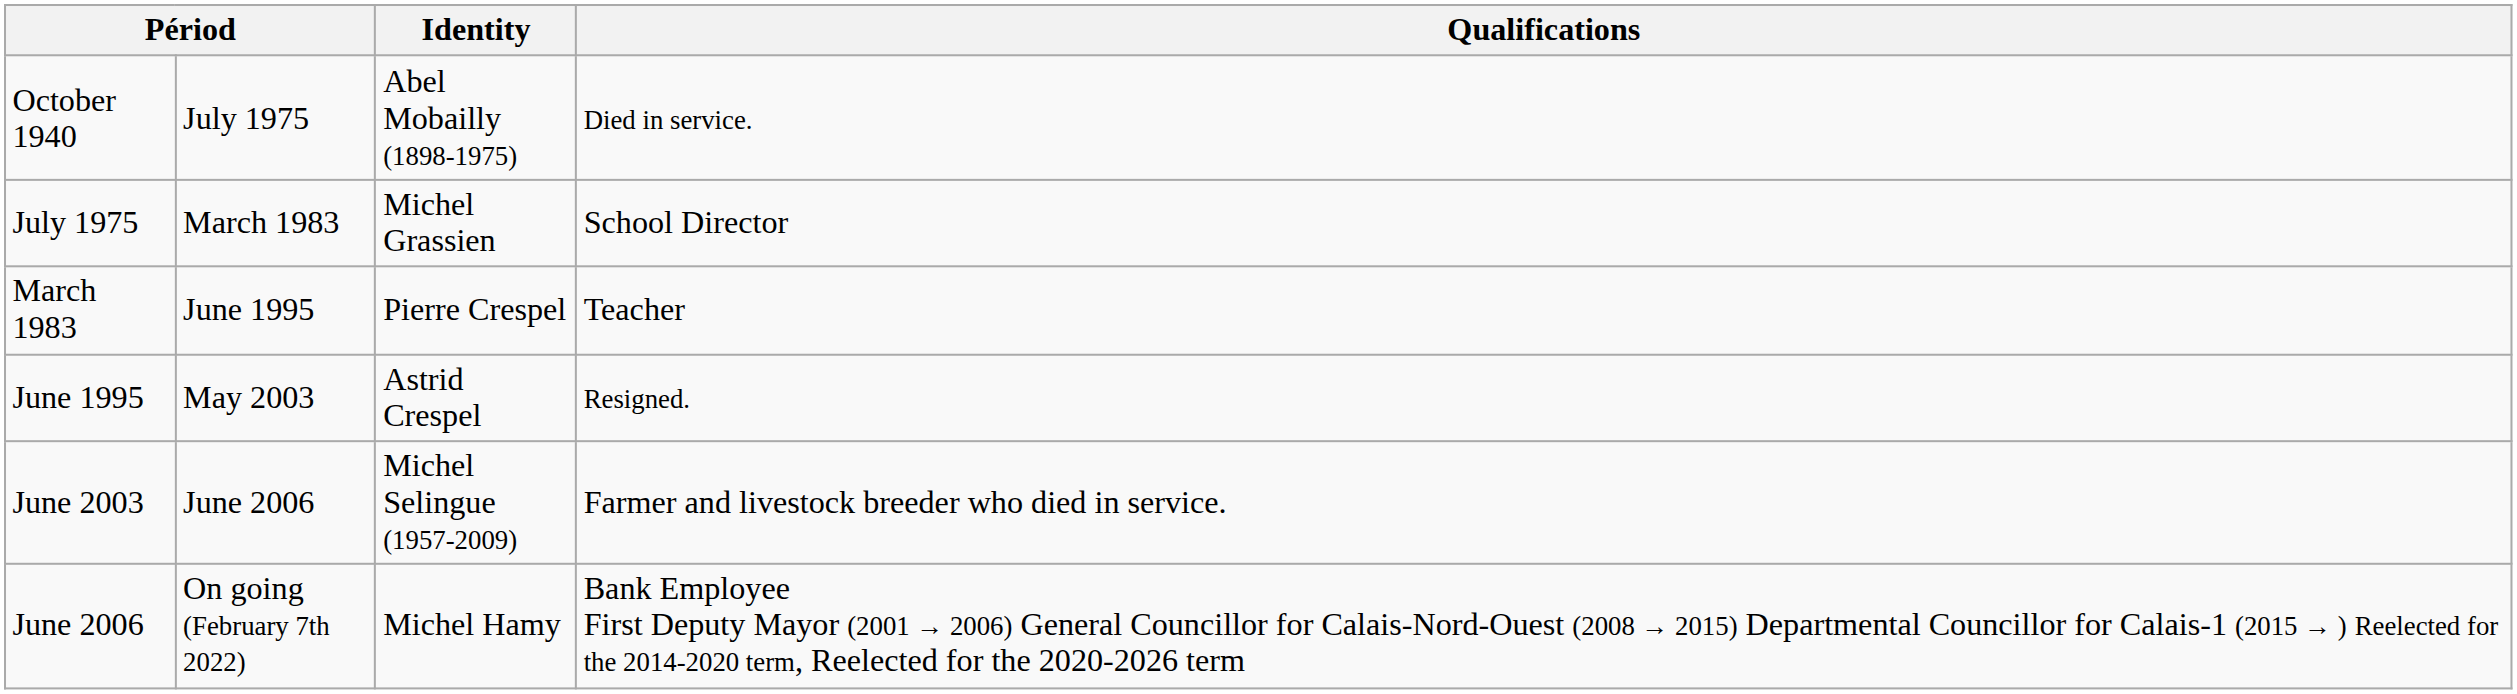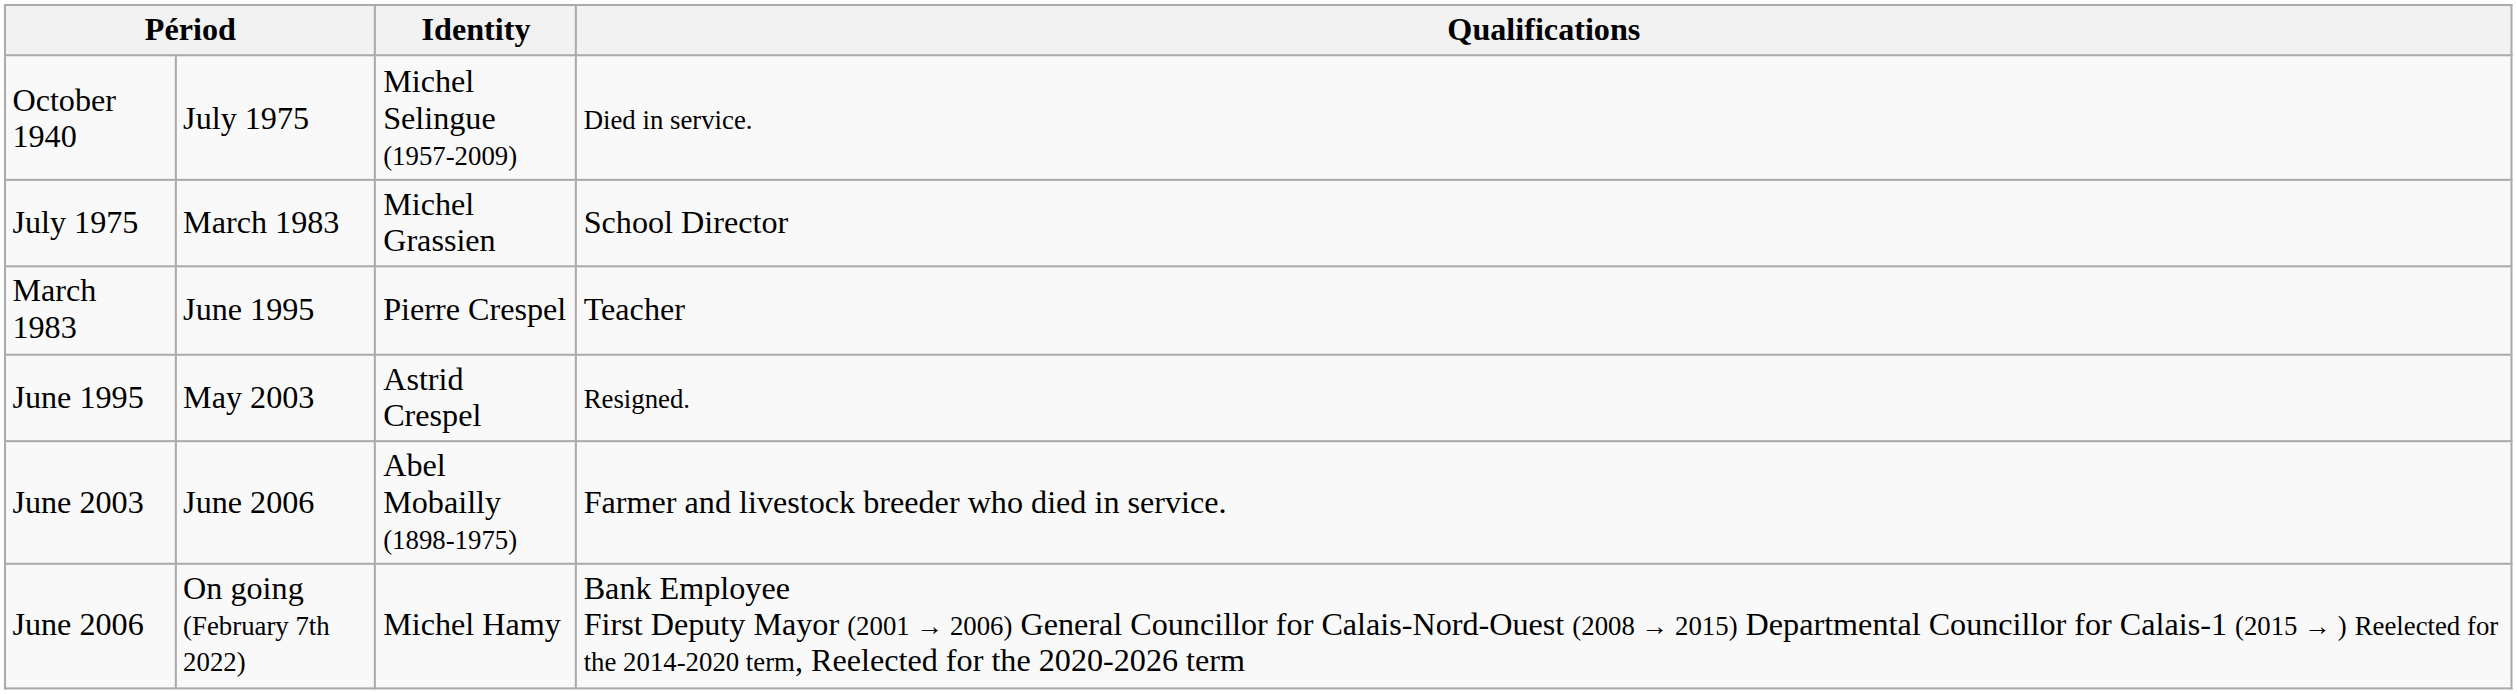(450, 117) Abel Mobailly (1898-1975) -> (450, 117) Michel Selingue (1957-2009)
(450, 502) Michel Selingue (1957-2009) -> (450, 502) Abel Mobailly (1898-1975)
